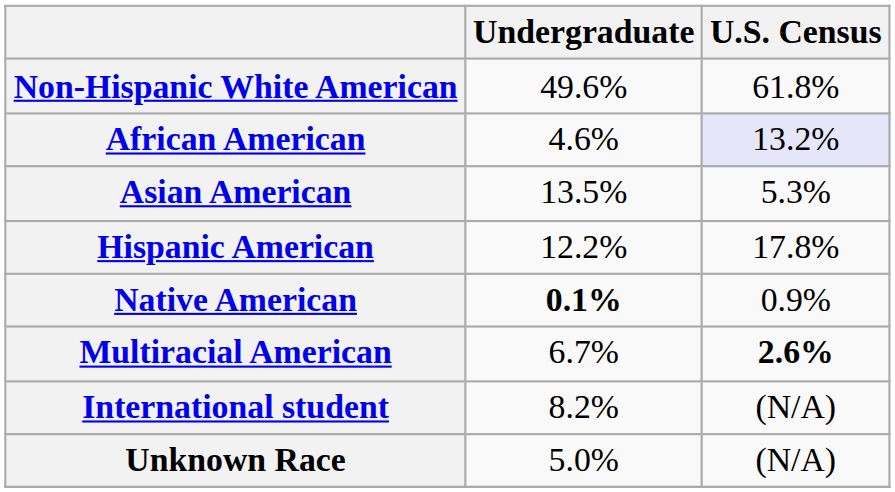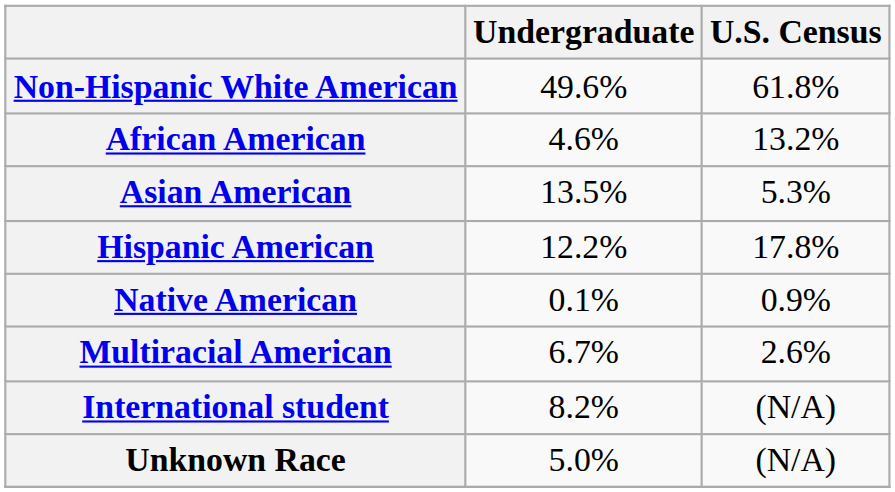(796, 139) lavender background -> (796, 139) no background
(584, 299) bold -> (584, 299) normal
(796, 353) bold -> (796, 353) normal
